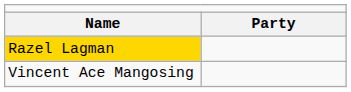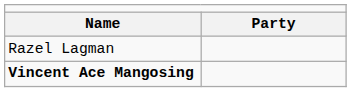(61, 49) gold background -> (61, 49) no background
(101, 73) normal -> (101, 73) bold
